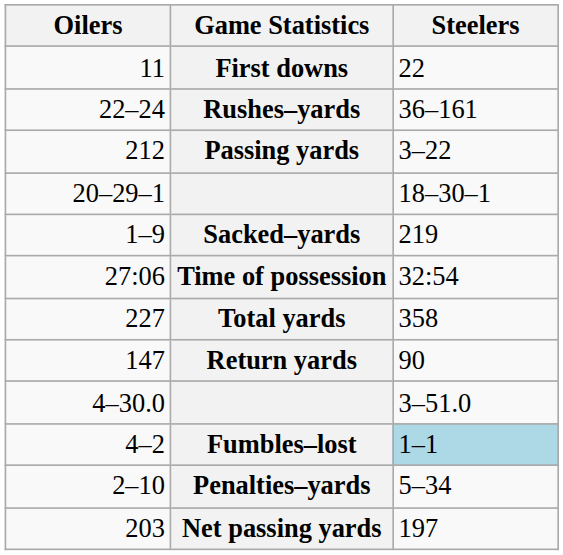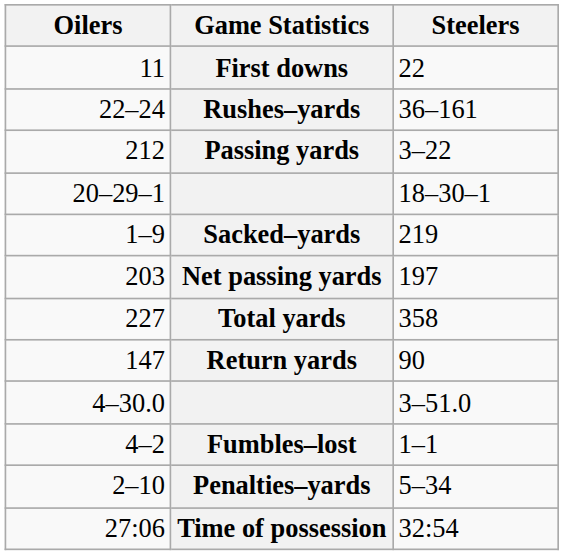rows swapped: (145, 527) <-> (135, 276)
(418, 444) lightblue background -> (418, 444) no background
